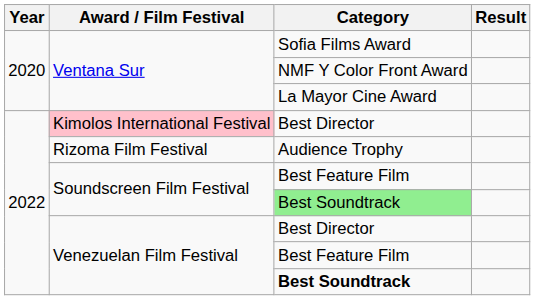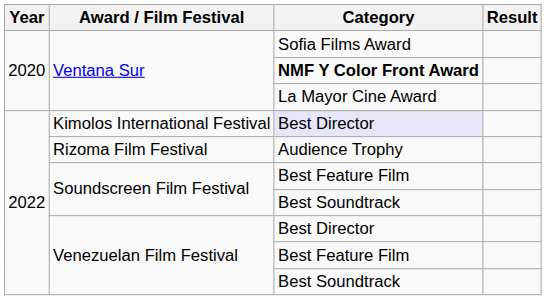(373, 70) normal -> (379, 70) bold
(162, 123) pink background -> (162, 123) no background
(326, 123) no background -> (326, 123) lavender background
(339, 202) lightgreen background -> (339, 202) no background
(344, 281) bold -> (339, 281) normal
